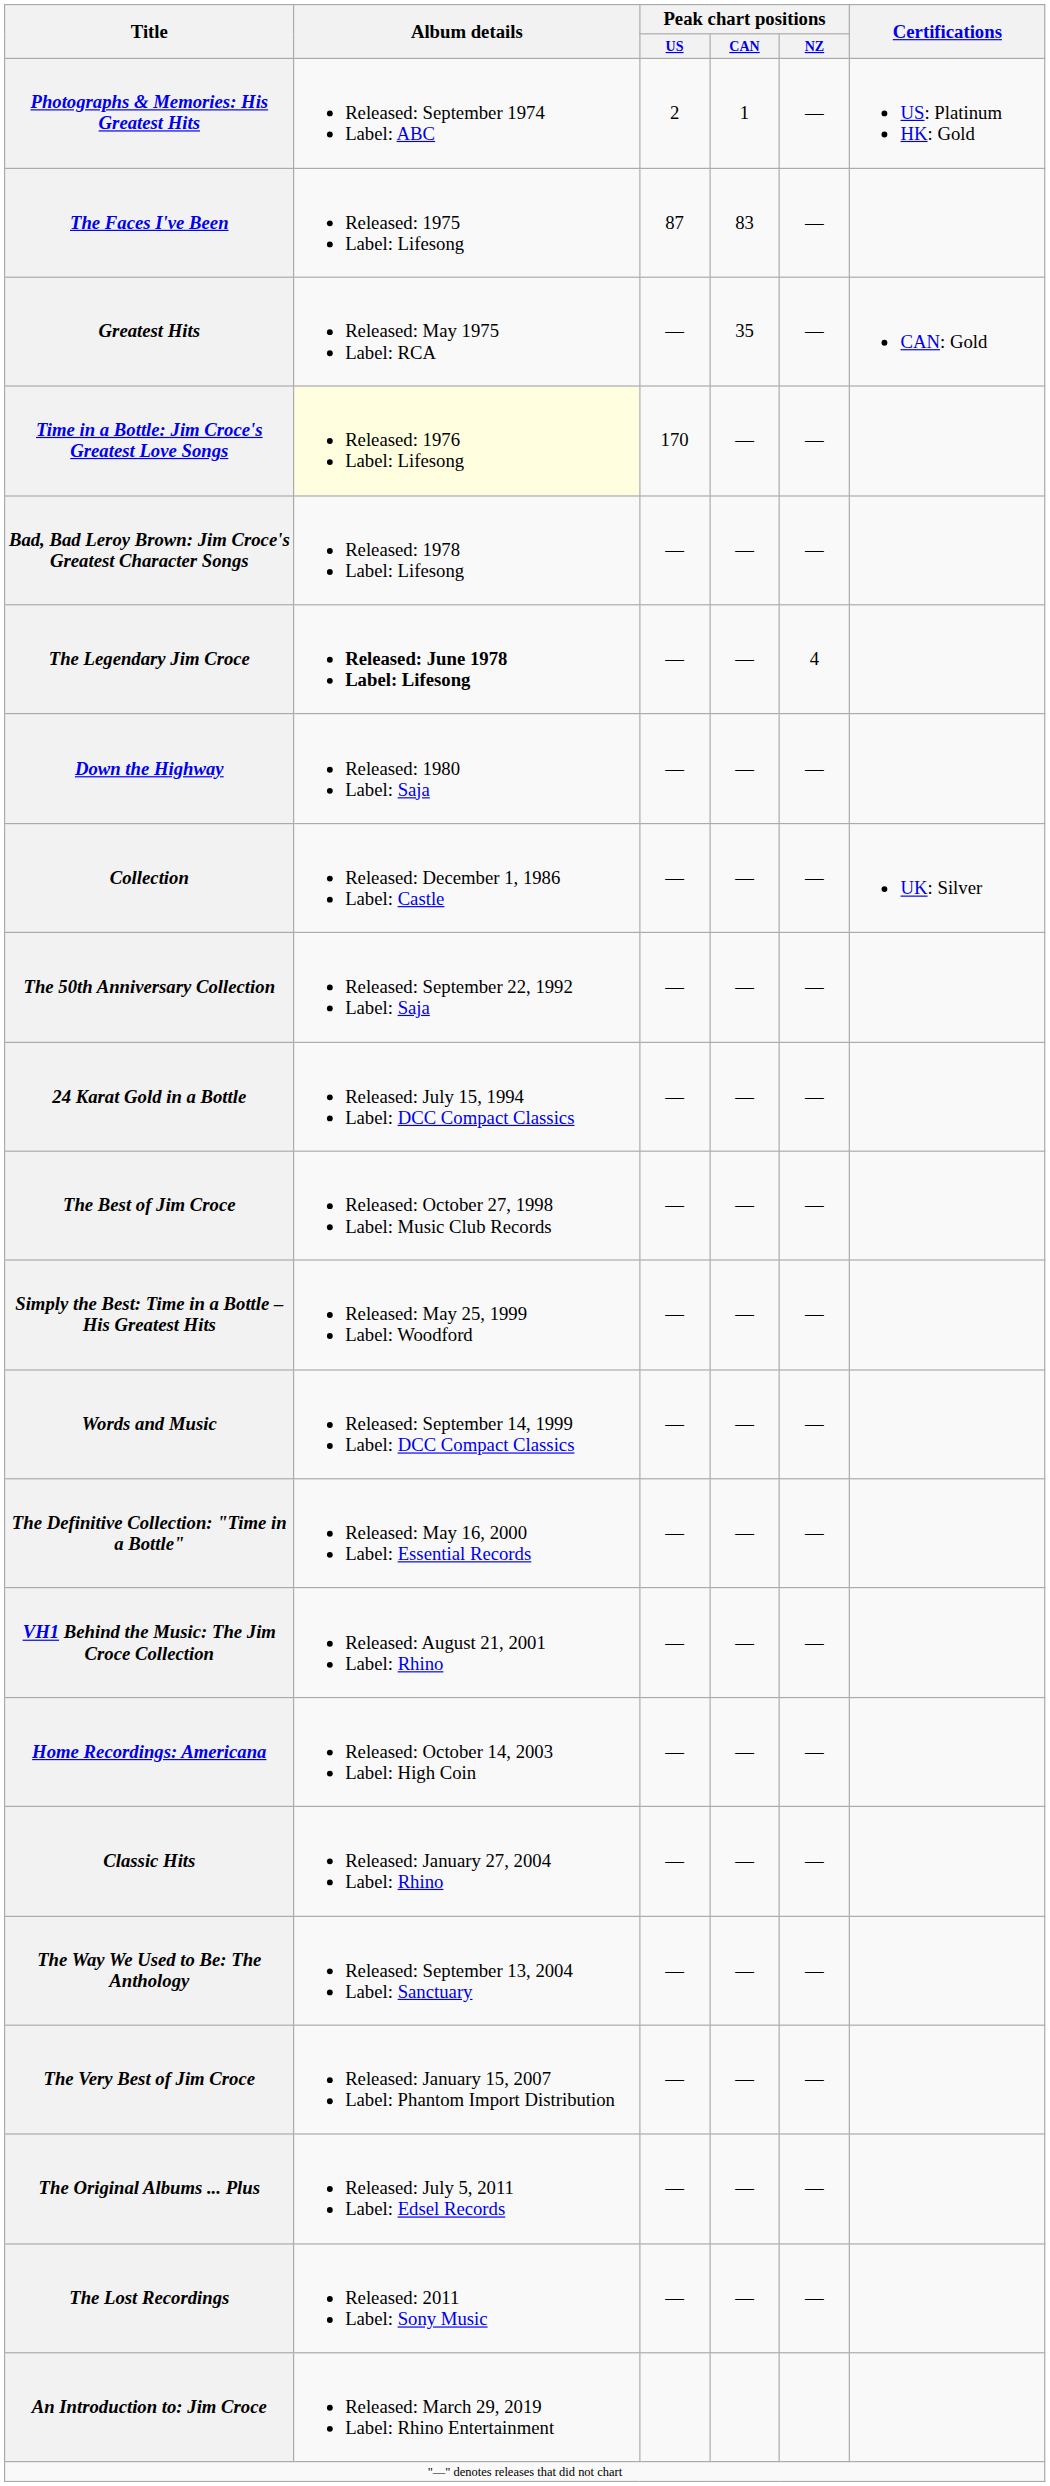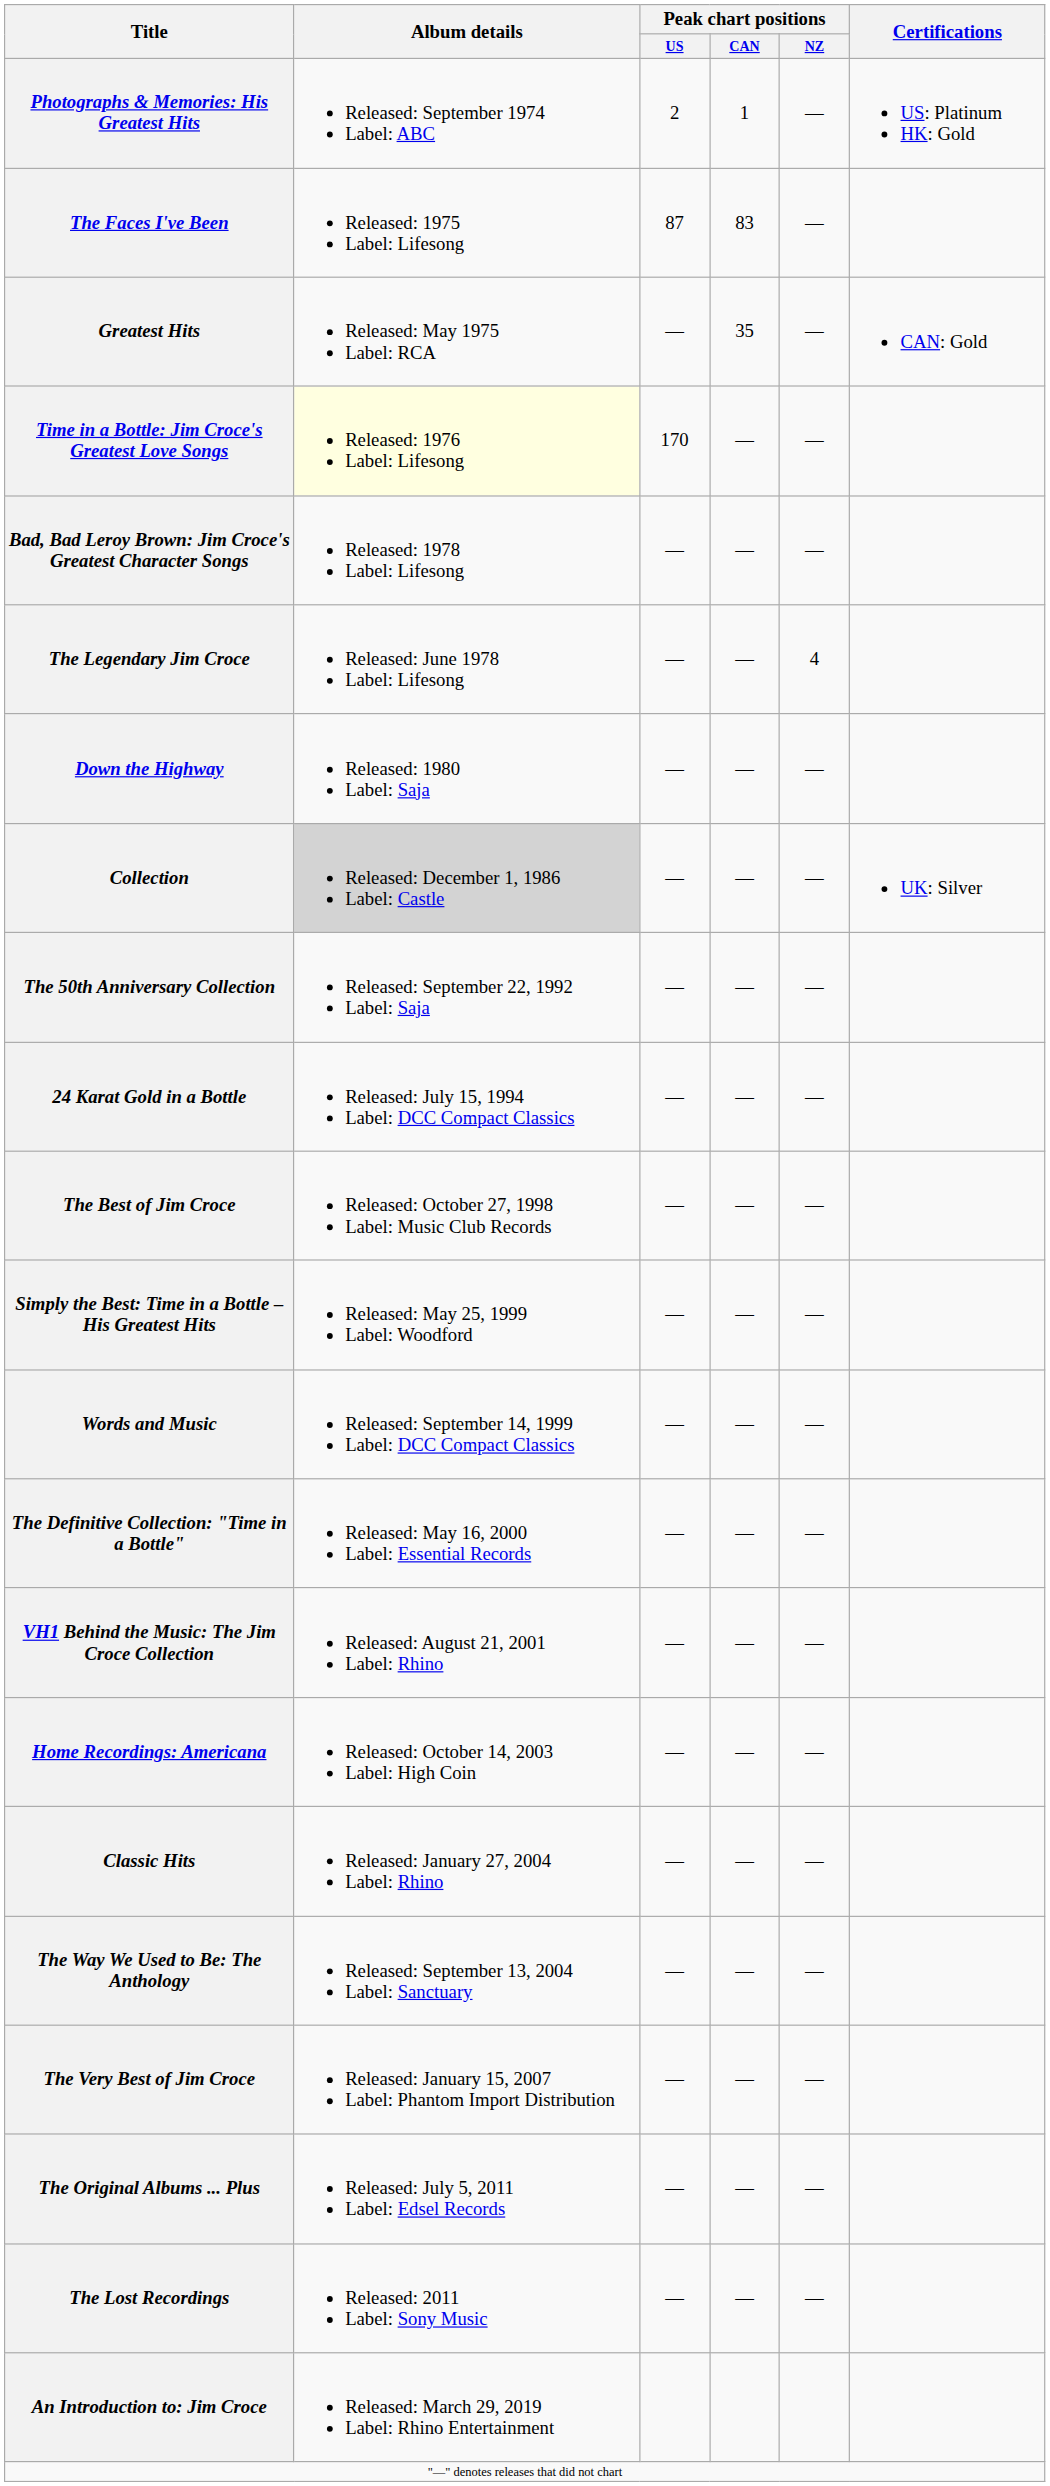(467, 670) bold -> (467, 670) normal
(467, 888) no background -> (467, 888) lightgrey background
